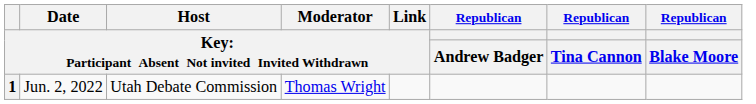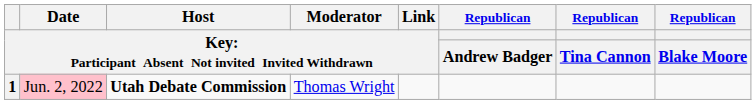(63, 86) no background -> (63, 86) pink background
(194, 86) normal -> (198, 86) bold
